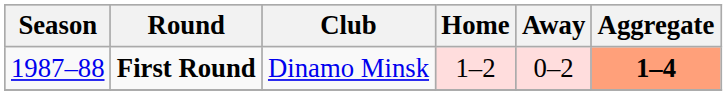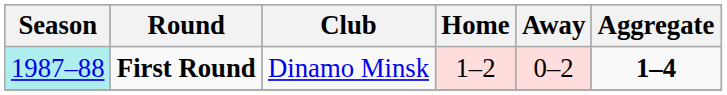(58, 68) no background -> (58, 68) paleturquoise background
(656, 68) lightsalmon background -> (656, 68) no background
